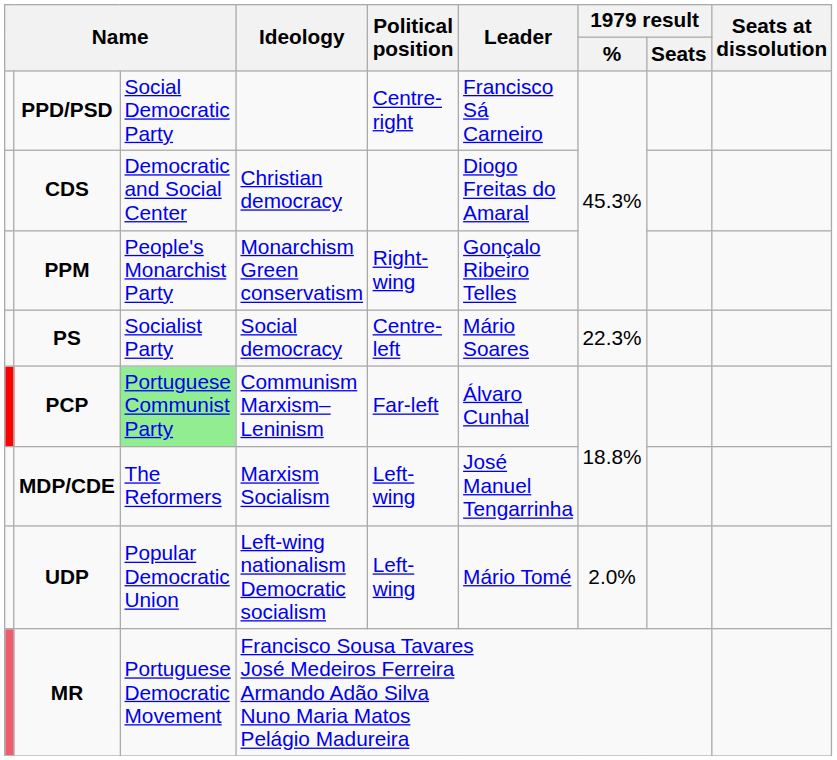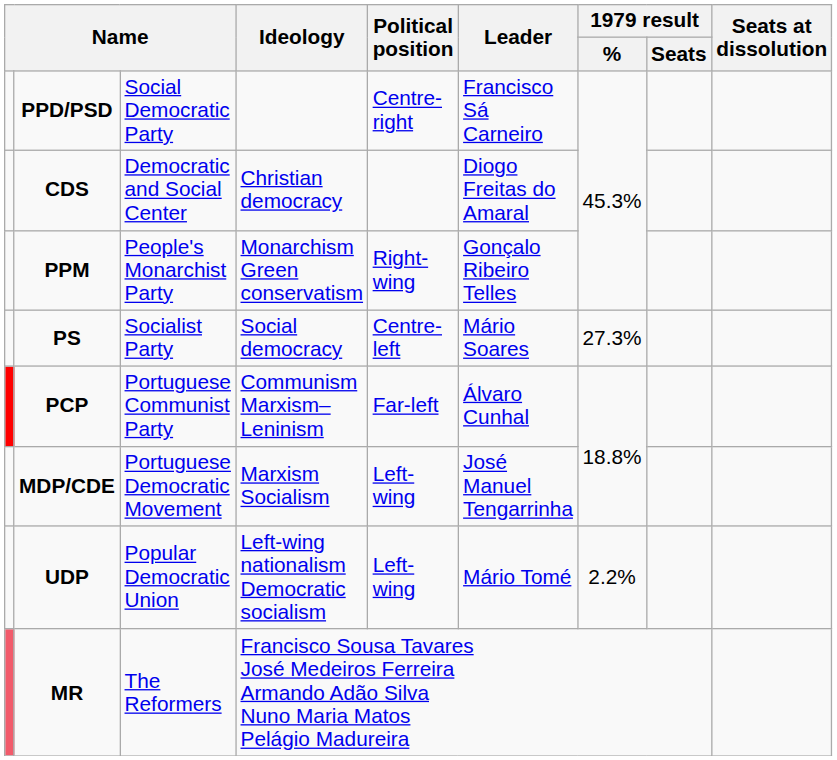(612, 338) 22.3% -> (612, 338) 27.3%
(178, 406) lightgreen background -> (178, 406) no background
(173, 485) The Reformers -> (178, 485) Portuguese Democratic Movement
(612, 577) 2.0% -> (612, 577) 2.2%
(178, 692) Portuguese Democratic Movement -> (173, 692) The Reformers
